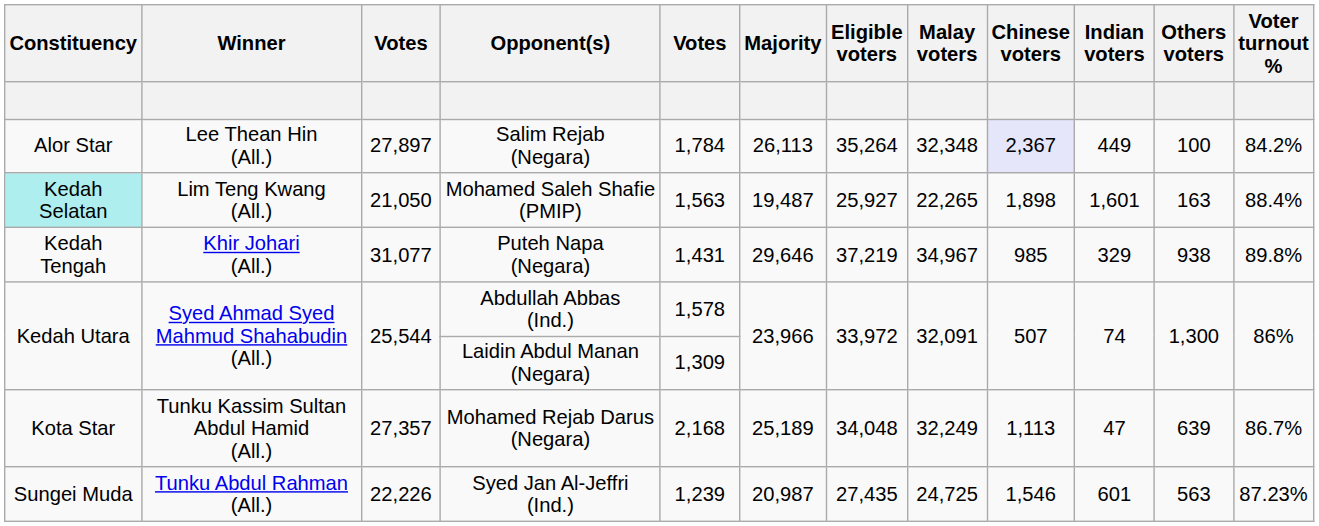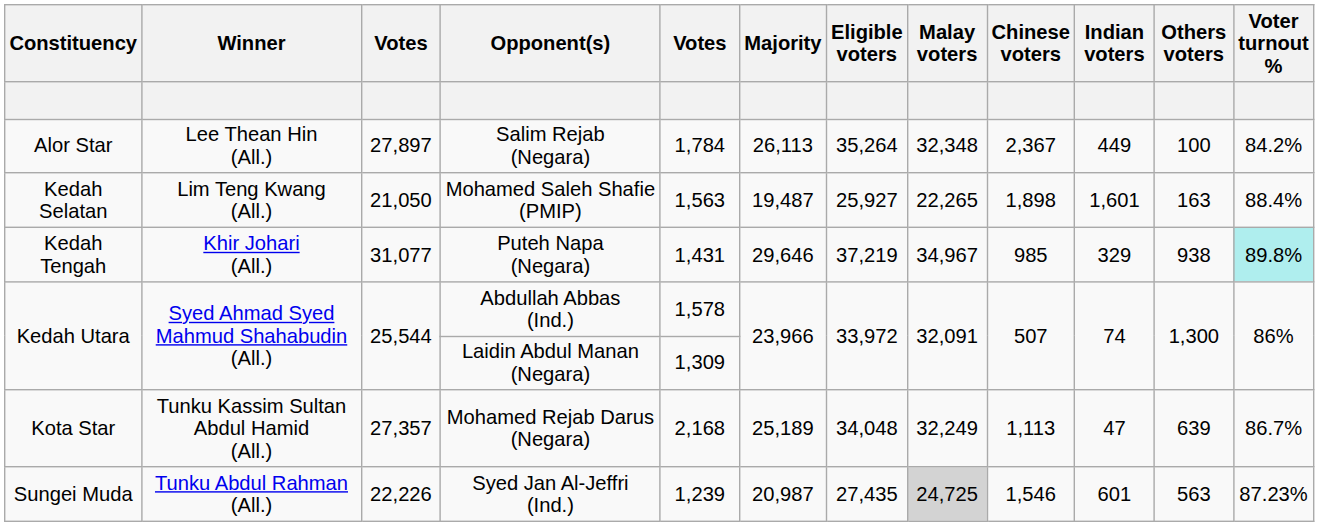(1031, 146) lavender background -> (1031, 146) no background
(73, 201) paleturquoise background -> (73, 201) no background
(1274, 255) no background -> (1274, 255) paleturquoise background
(947, 494) no background -> (947, 494) lightgrey background
